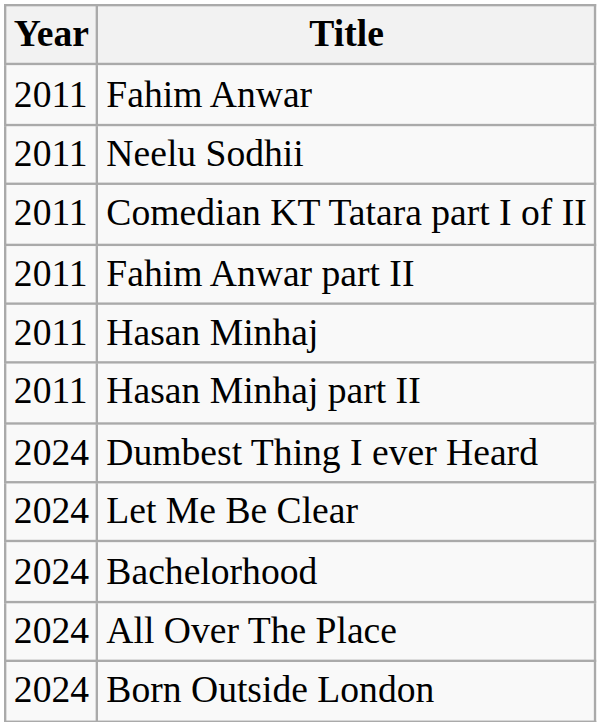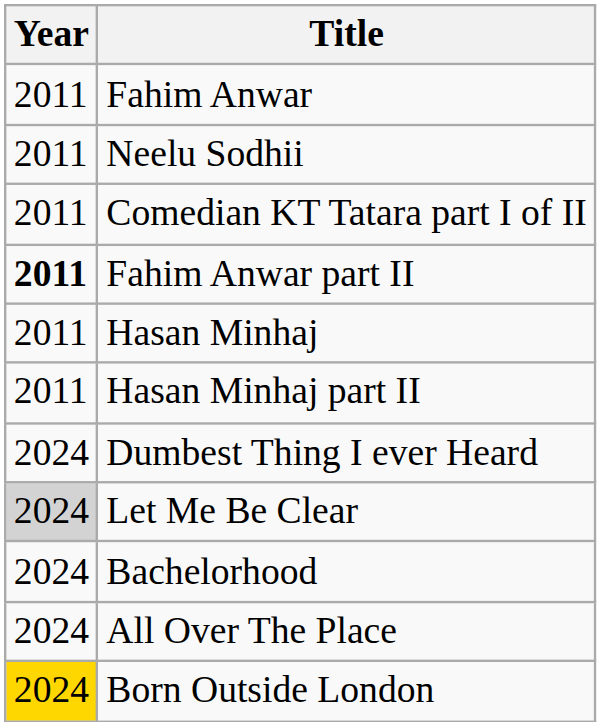(51, 272) normal -> (50, 272) bold
(51, 511) no background -> (51, 511) lightgrey background
(51, 690) no background -> (51, 690) gold background
